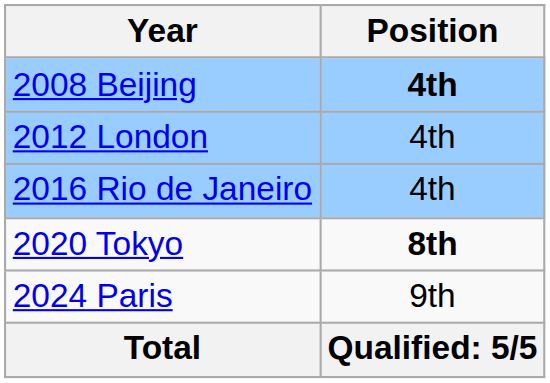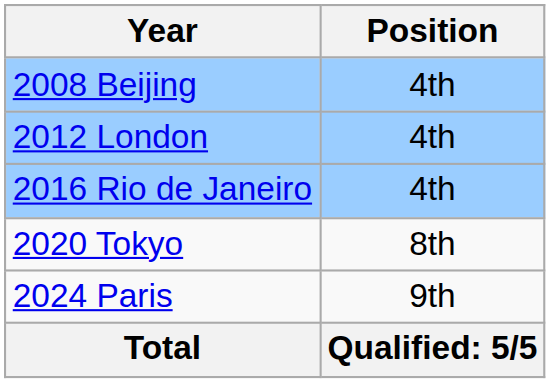(432, 84) bold -> (432, 84) normal
(432, 243) bold -> (432, 243) normal
